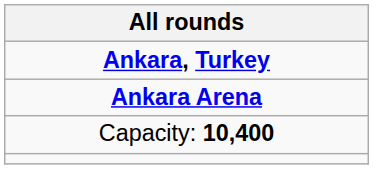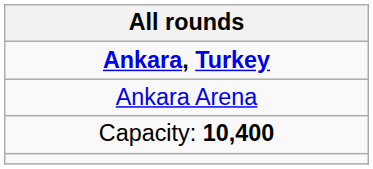(186, 97) bold -> (186, 97) normal
